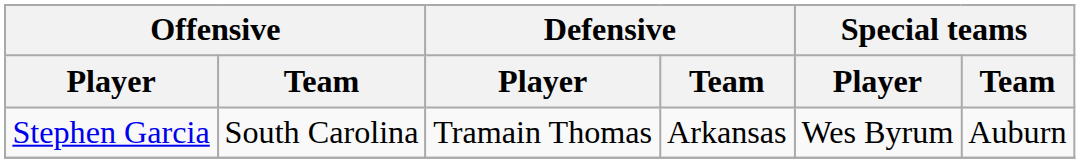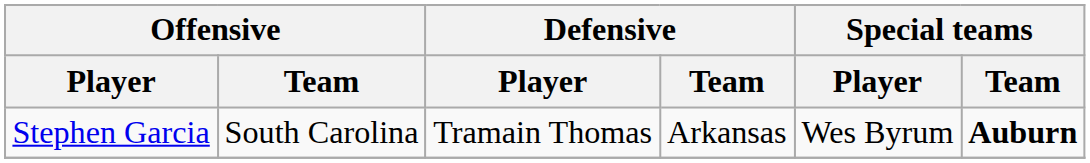(1017, 132) normal -> (1023, 132) bold
